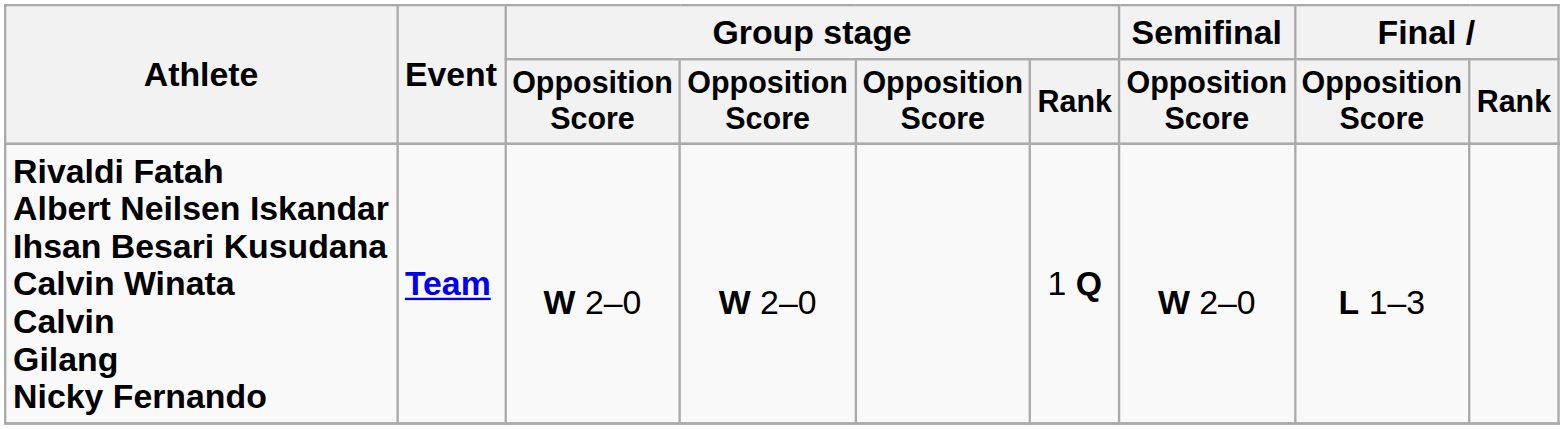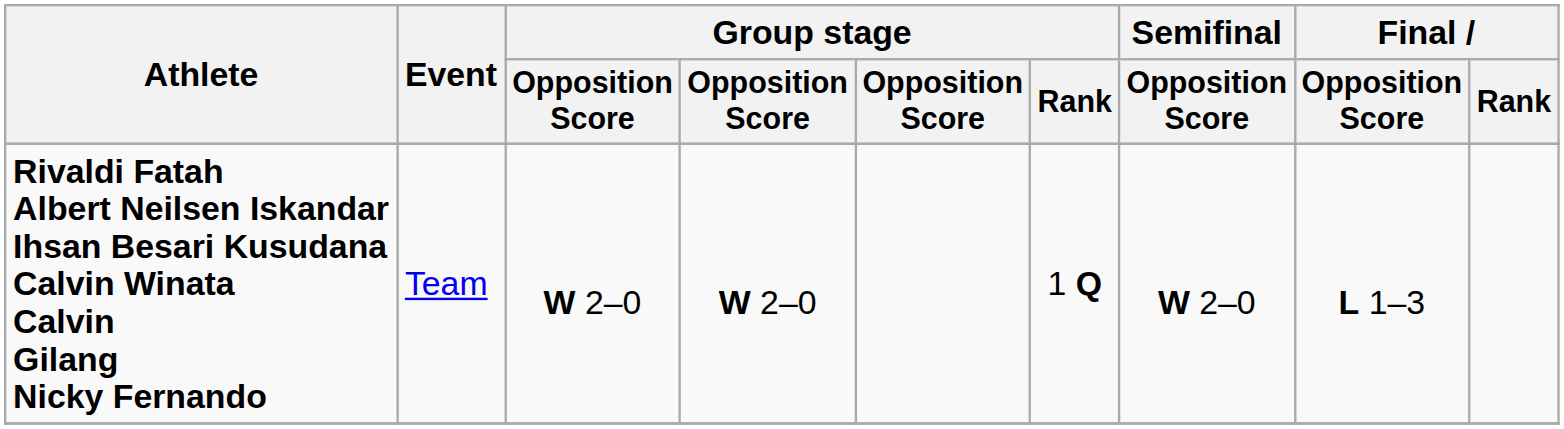(448, 284) bold -> (446, 284) normal
